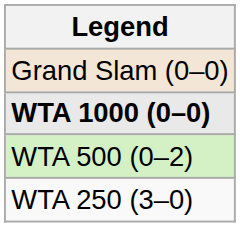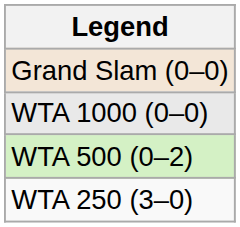(111, 113) bold -> (110, 113) normal
